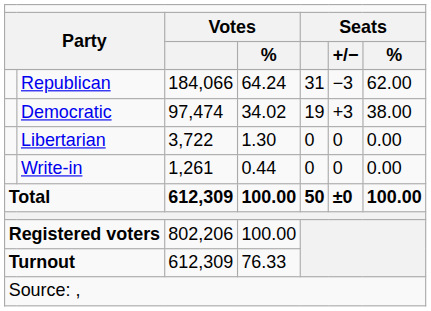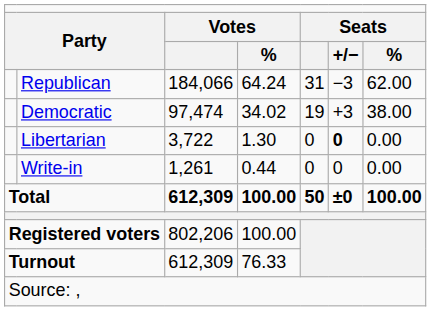(338, 140) normal -> (338, 140) bold
